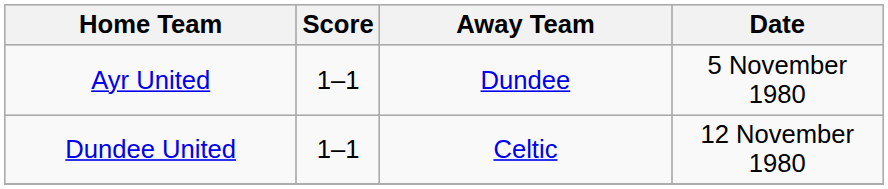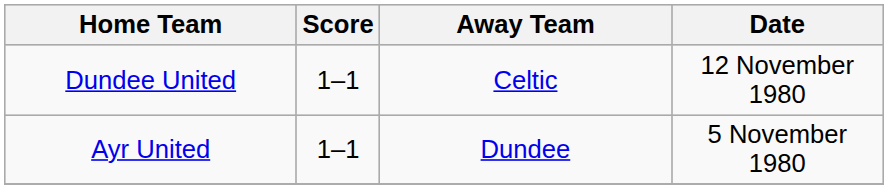rows swapped: (151, 79) <-> (151, 149)
